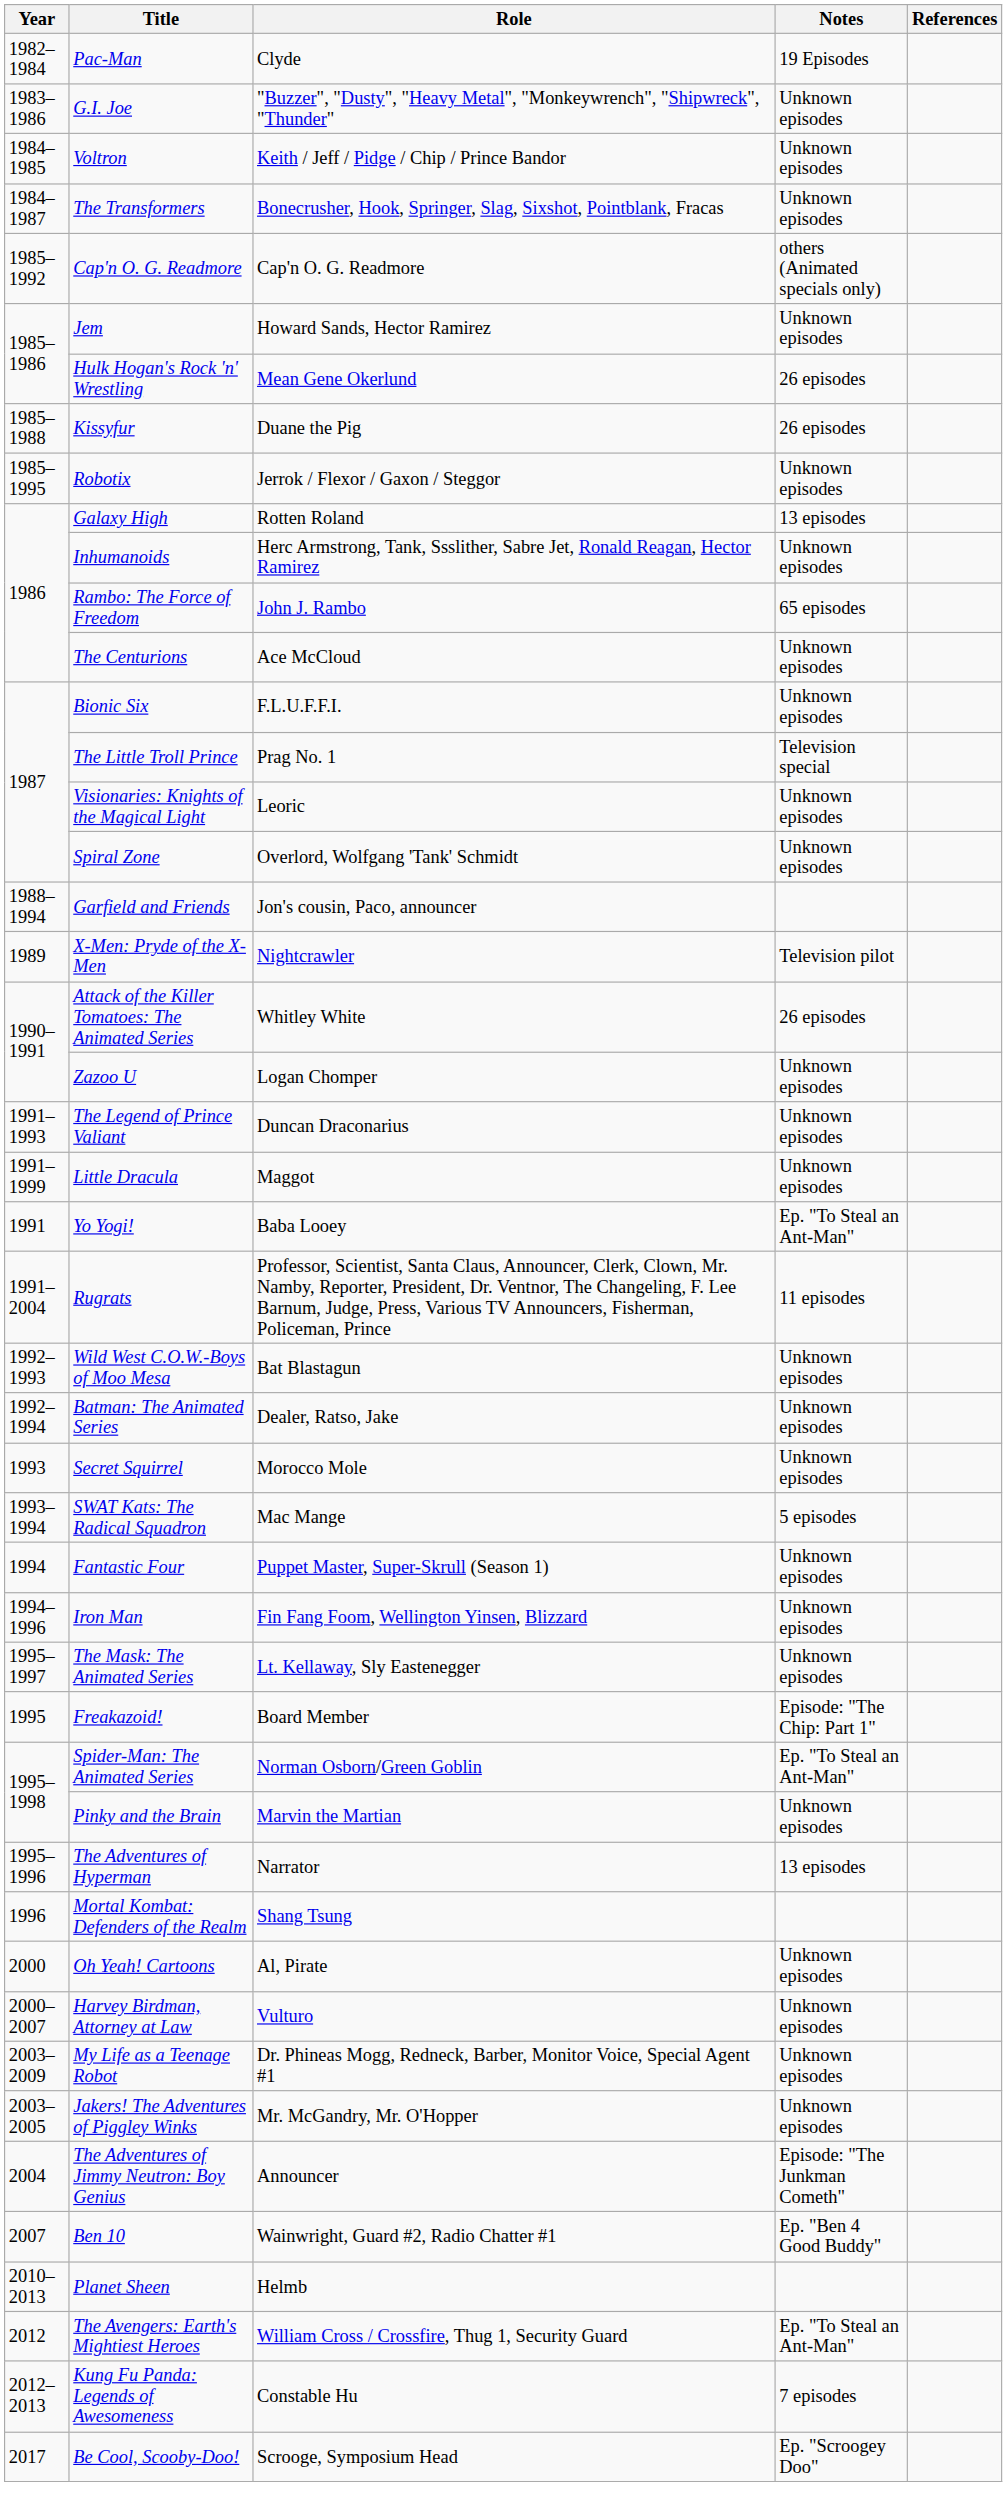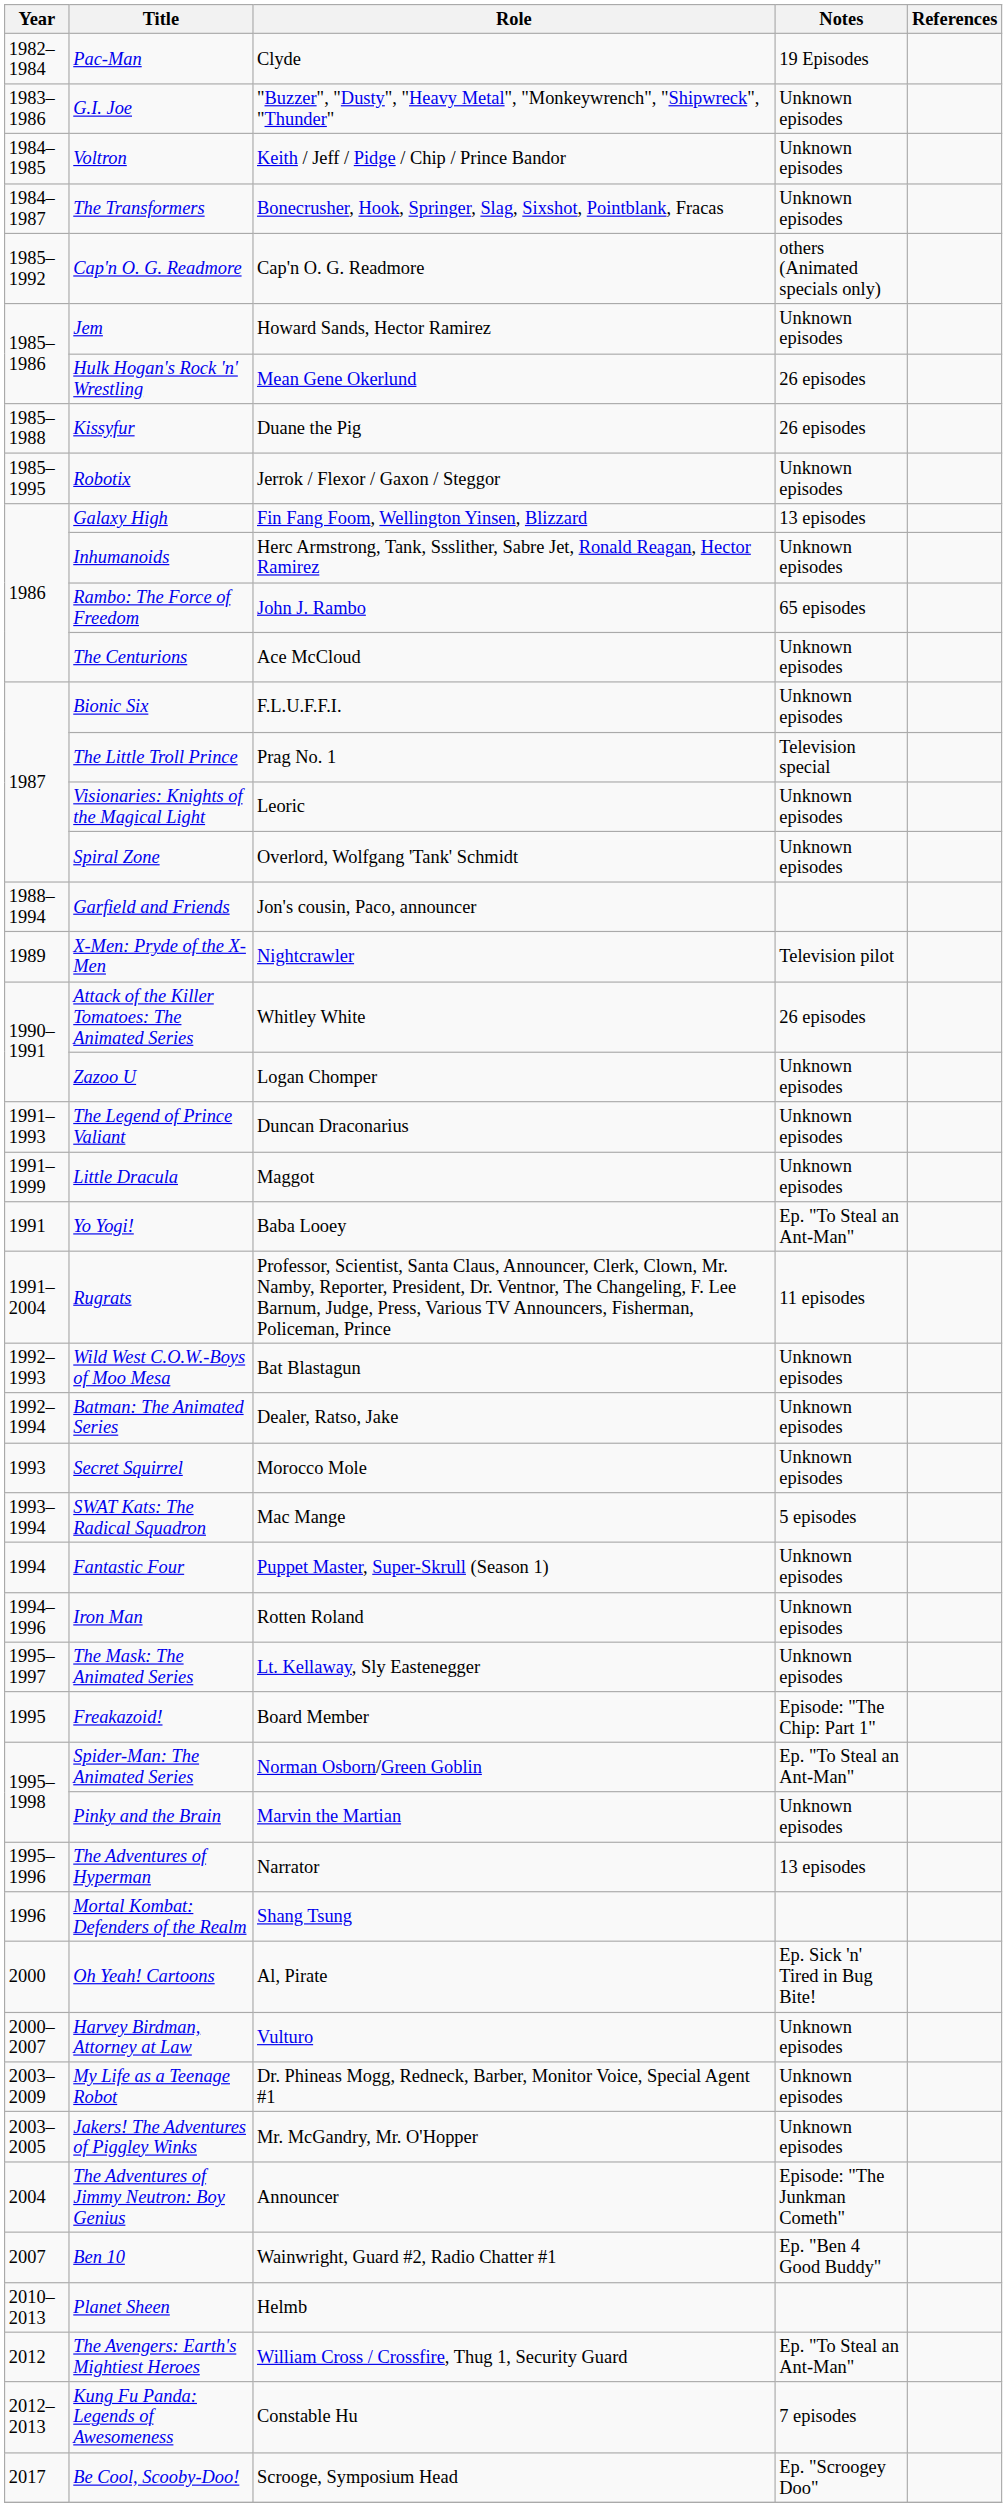(310, 517) Rotten Roland -> (422, 517) Fin Fang Foom, Wellington Yinsen, Blizzard
(422, 1617) Fin Fang Foom, Wellington Yinsen, Blizzard -> (310, 1617) Rotten Roland
(816, 1966) Unknown episodes -> (826, 1976) Ep. Sick 'n' Tired in Bug Bite!
